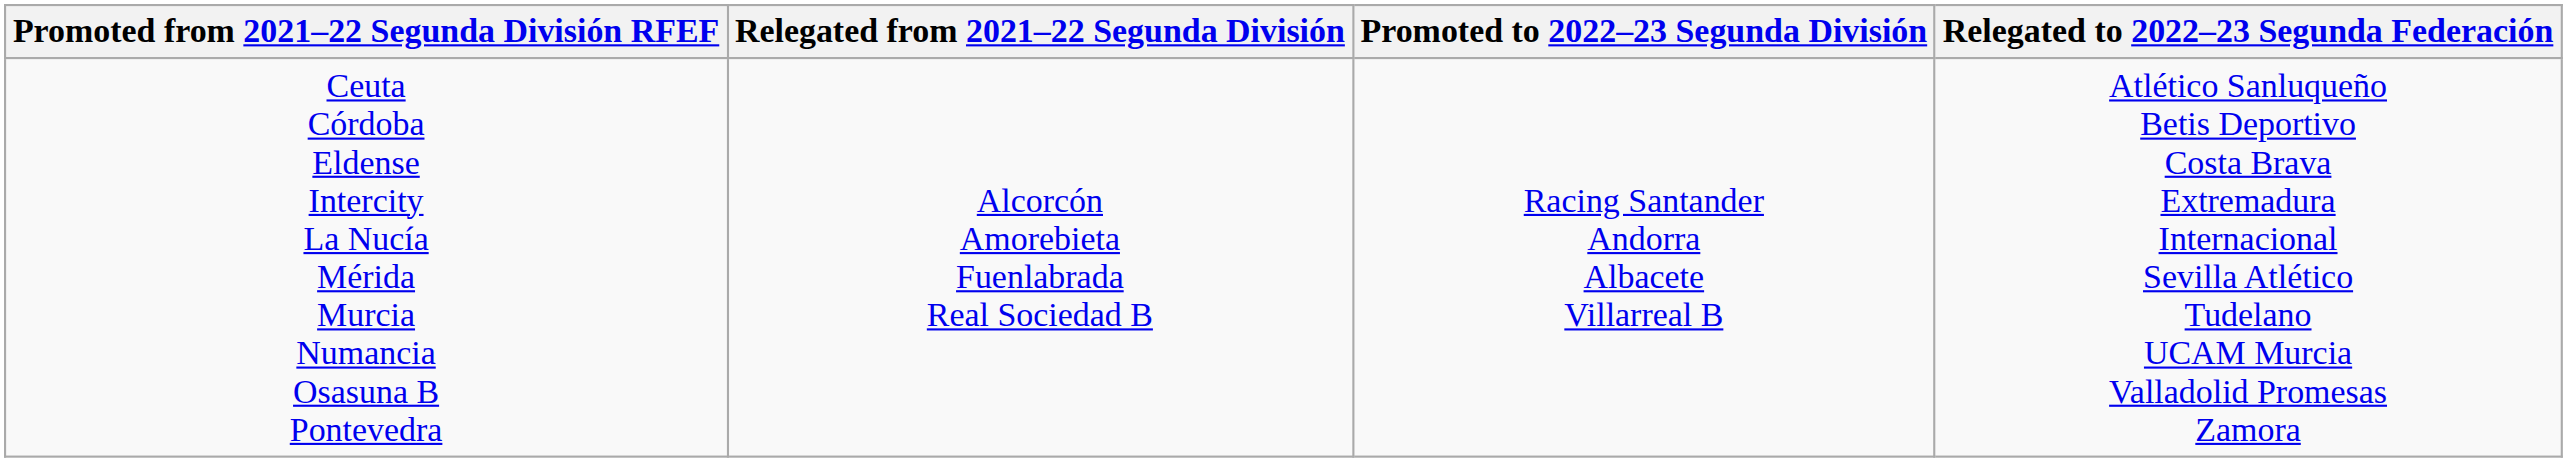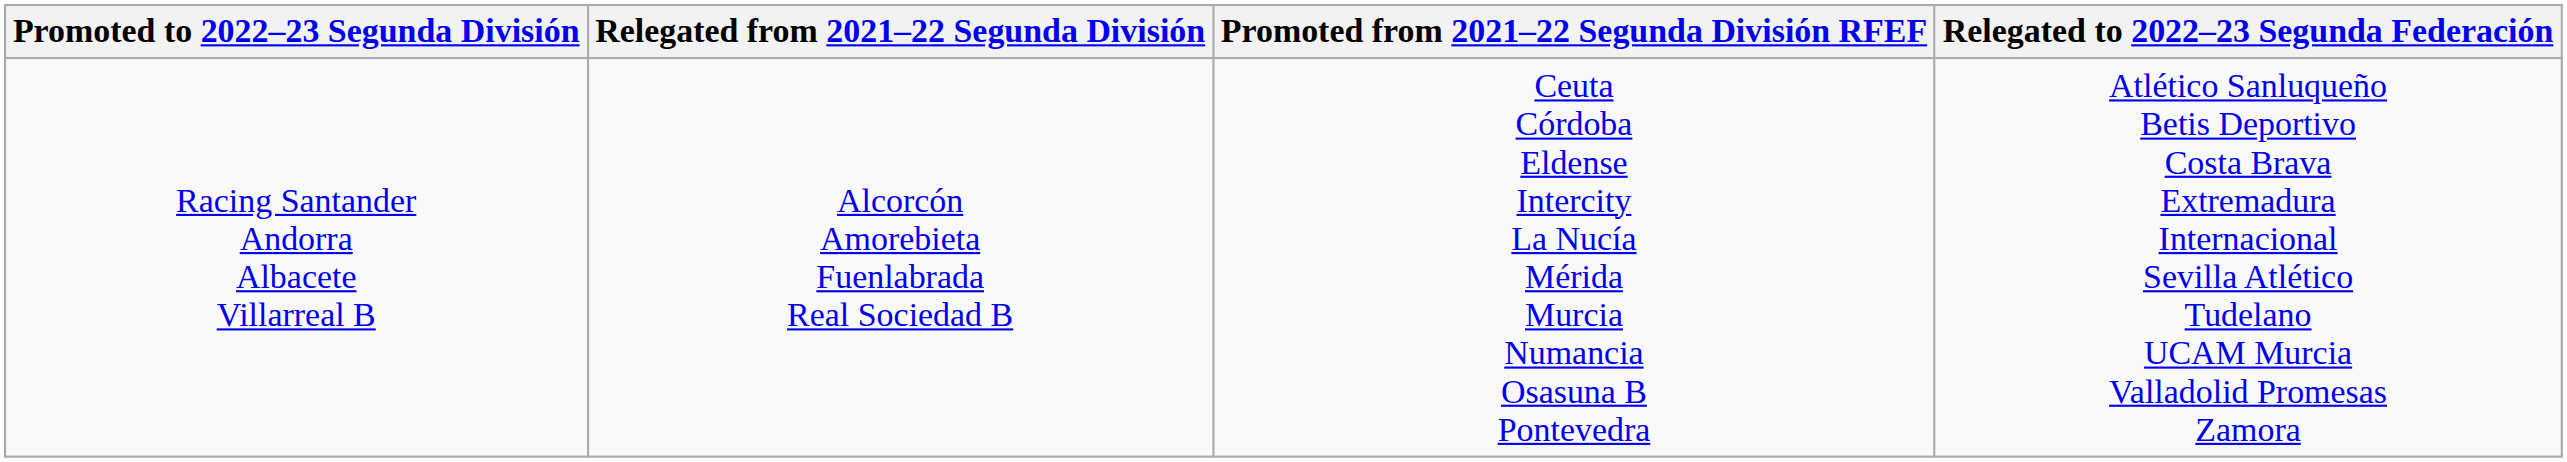columns swapped: (366, 31) <-> (1644, 31)
